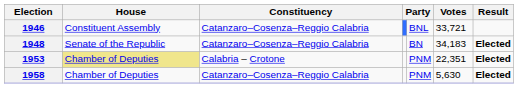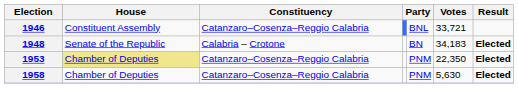(285, 43) Catanzaro–Cosenza–Reggio Calabria -> (243, 43) Calabria – Crotone
(243, 59) Calabria – Crotone -> (285, 59) Catanzaro–Cosenza–Reggio Calabria
(451, 59) 22,351 -> (451, 59) 22,350
